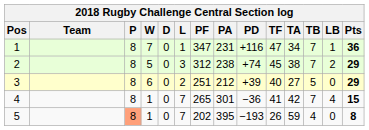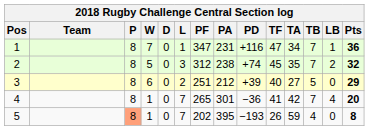(294, 64) 38 -> (294, 64) 35
(353, 64) 29 -> (353, 64) 32
(353, 99) 15 -> (353, 99) 20
